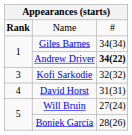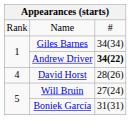(18, 28) bold -> (17, 28) normal
- row: (64, 75)
(112, 91) 31(31) -> (110, 75) 28(26)
(112, 122) 28(26) -> (110, 106) 31(31)
